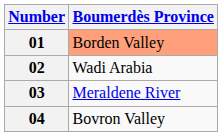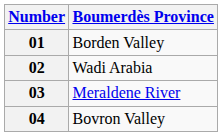(118, 42) lightsalmon background -> (118, 42) no background
